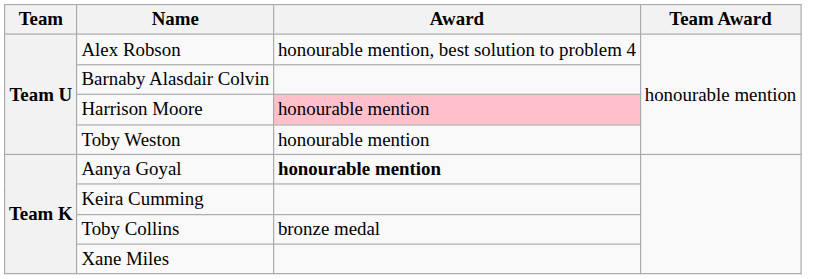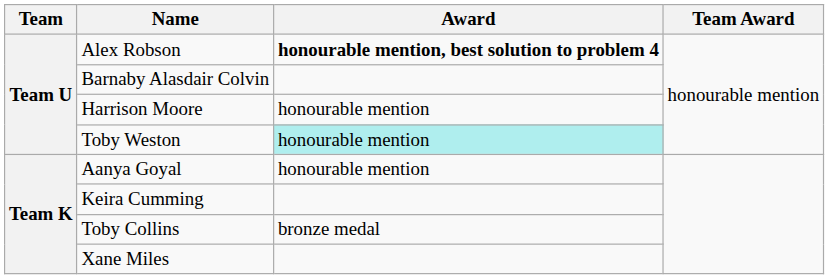(457, 49) normal -> (468, 49) bold
(354, 109) pink background -> (354, 109) no background
(354, 139) no background -> (354, 139) paleturquoise background
(359, 169) bold -> (354, 169) normal
